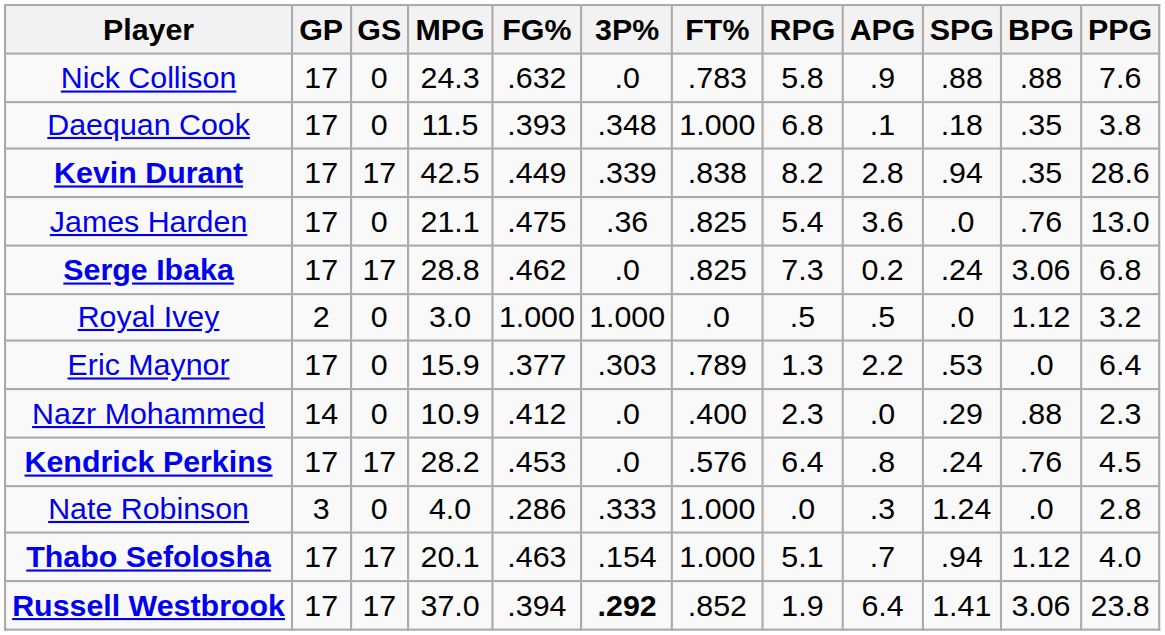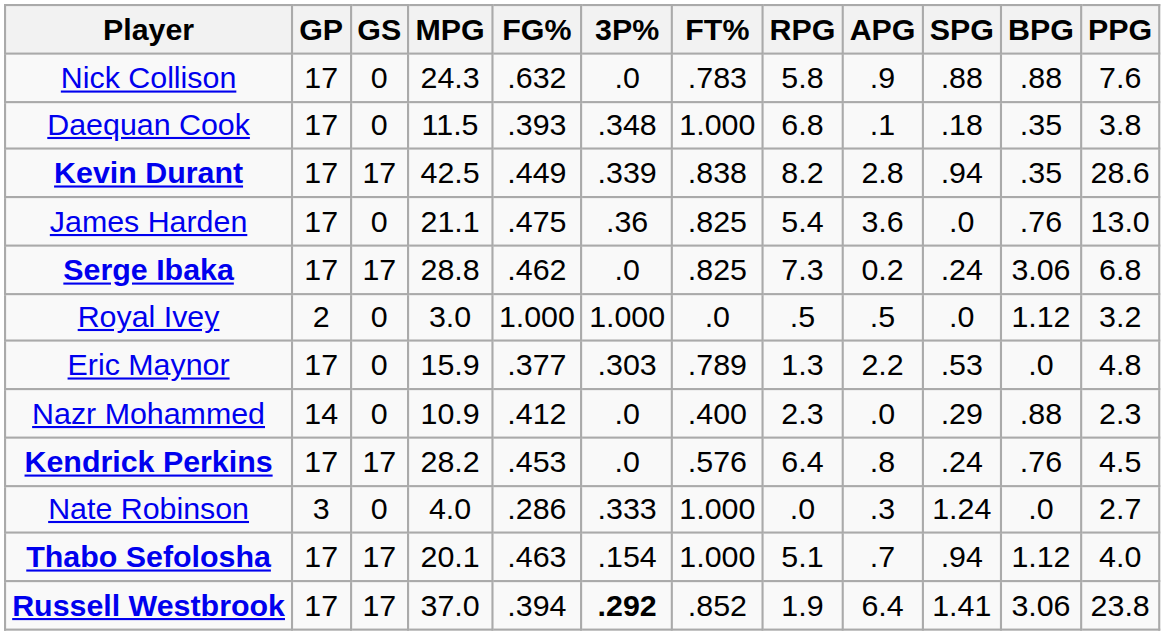(1120, 365) 6.4 -> (1120, 365) 4.8
(1120, 509) 2.8 -> (1120, 509) 2.7
